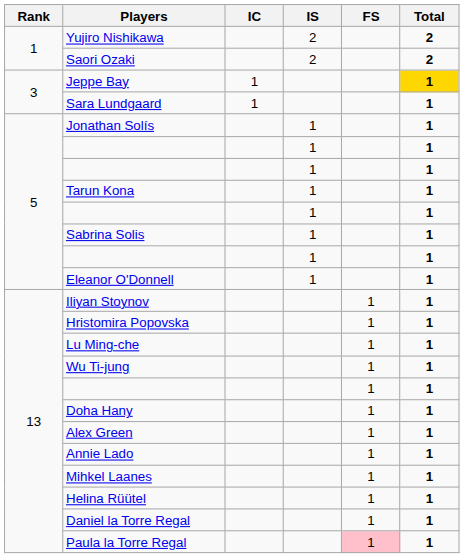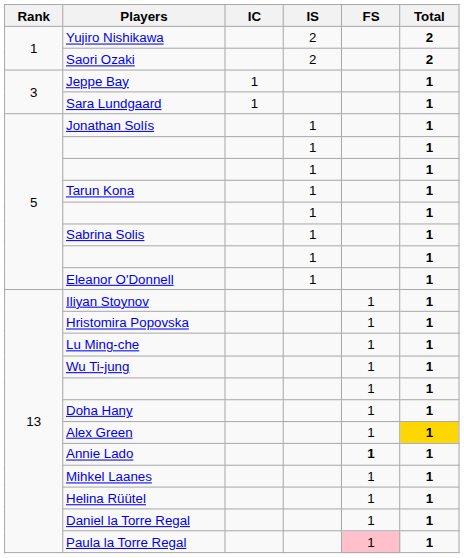(429, 81) gold background -> (429, 81) no background
(429, 432) no background -> (429, 432) gold background
(371, 454) normal -> (371, 454) bold
